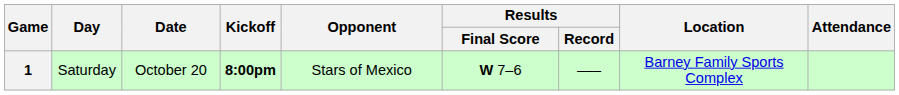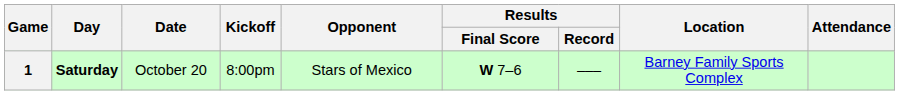(87, 70) normal -> (87, 70) bold
(250, 70) bold -> (250, 70) normal
